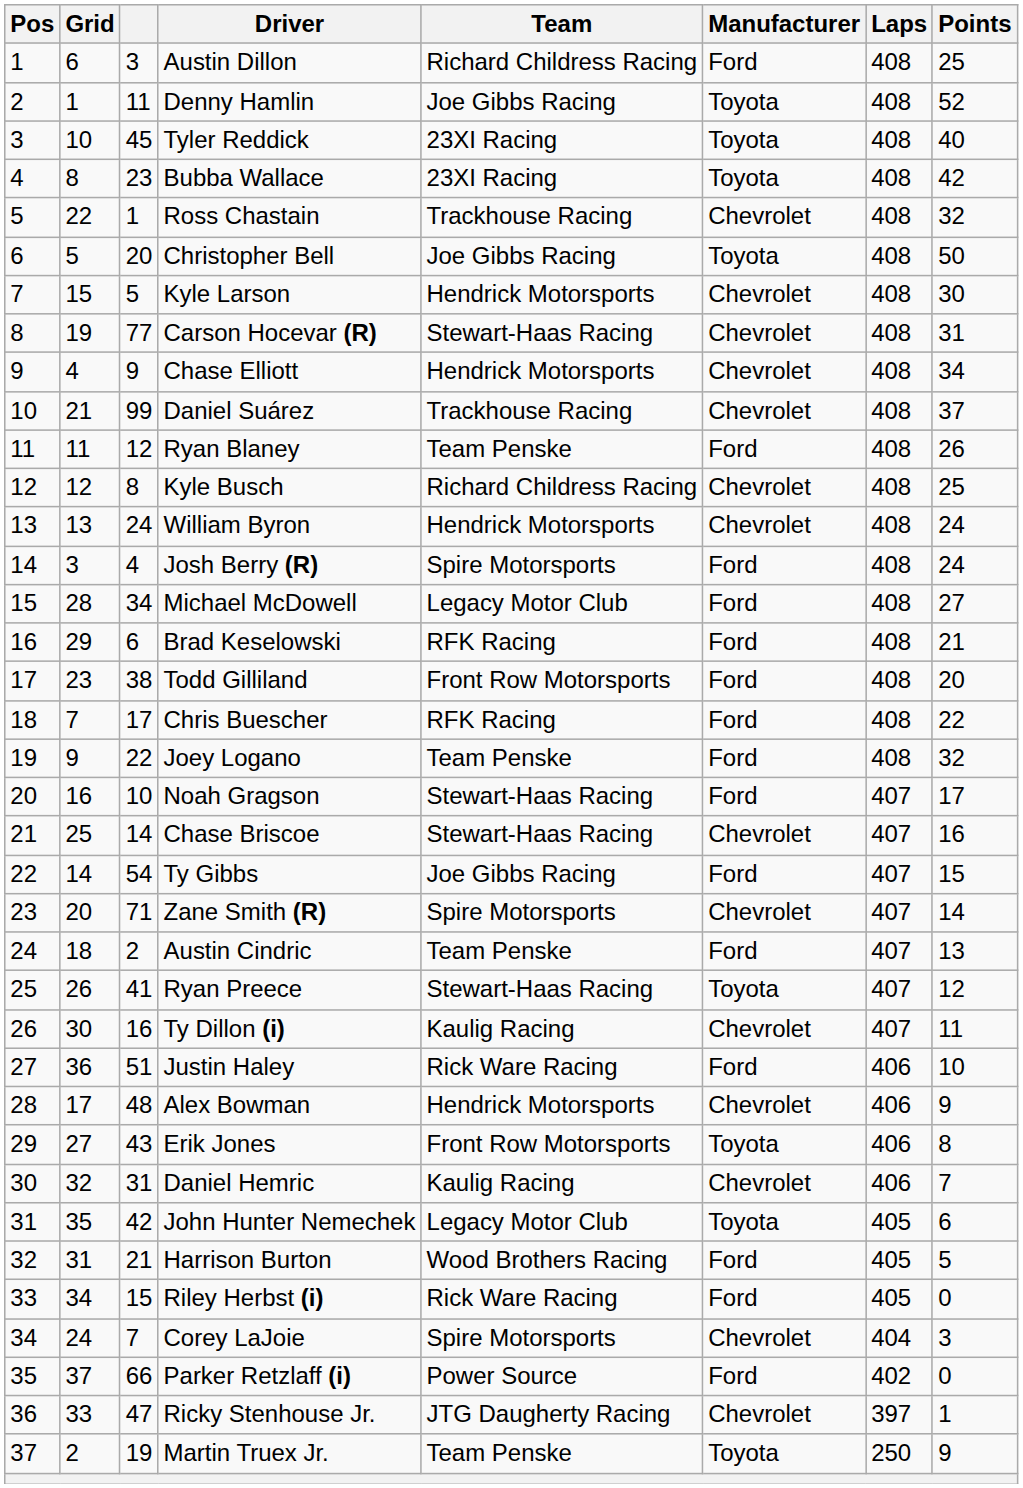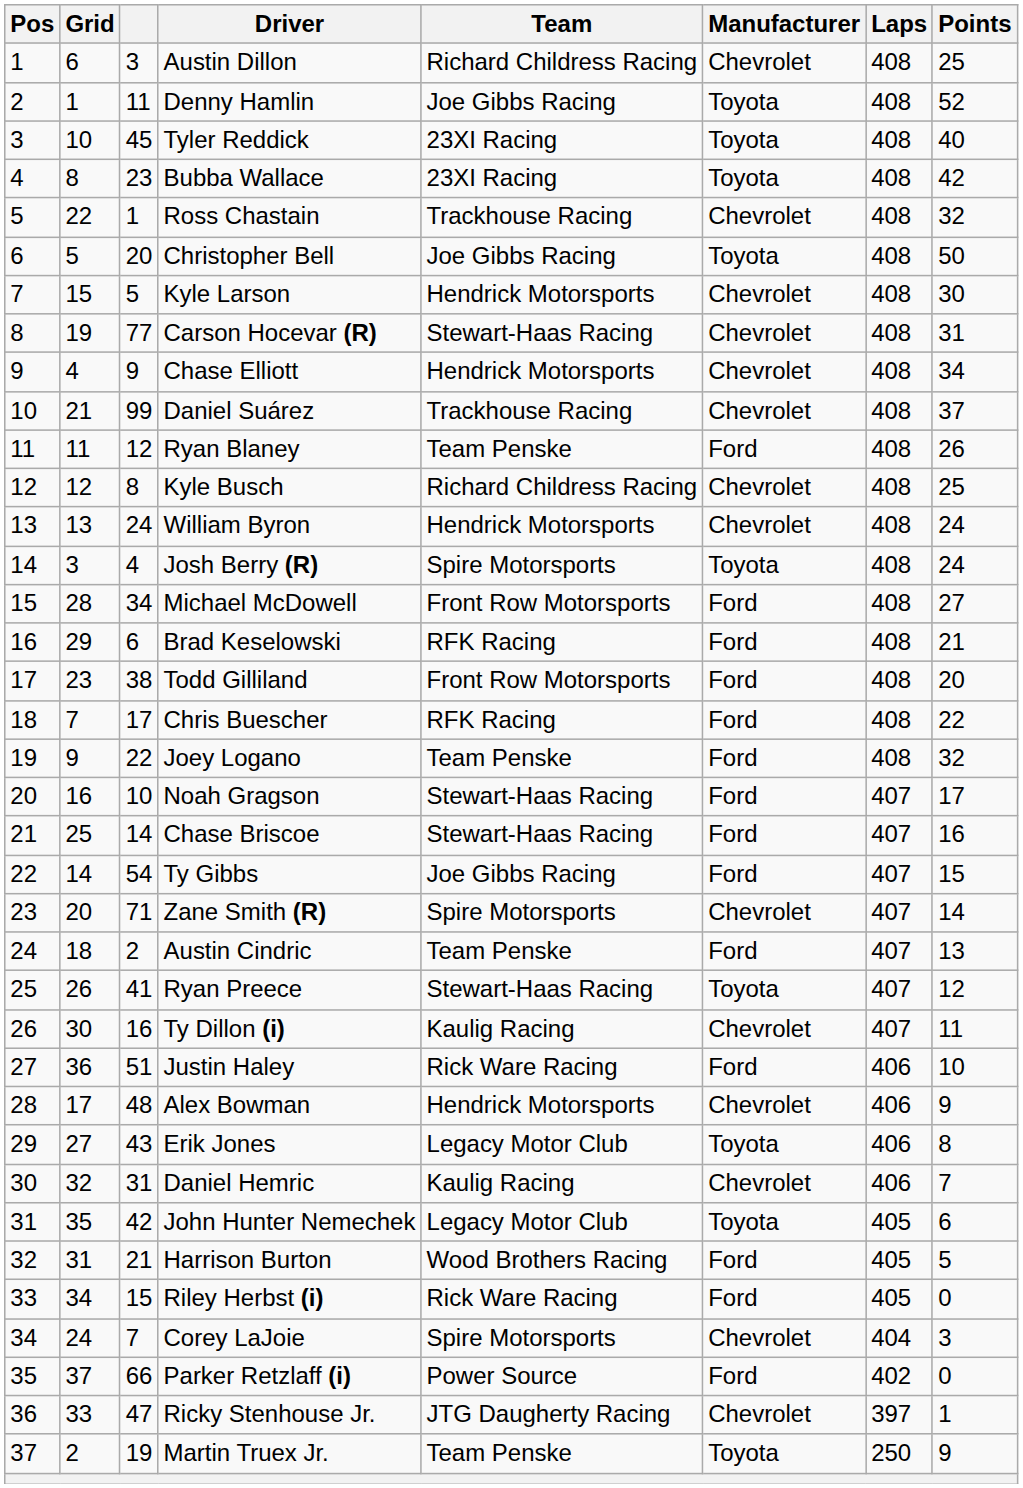(733, 62) Ford -> (759, 62) Chevrolet
(733, 564) Ford -> (744, 564) Toyota
(527, 602) Legacy Motor Club -> (548, 602) Front Row Motorsports
(759, 834) Chevrolet -> (733, 834) Ford
(548, 1143) Front Row Motorsports -> (527, 1143) Legacy Motor Club
